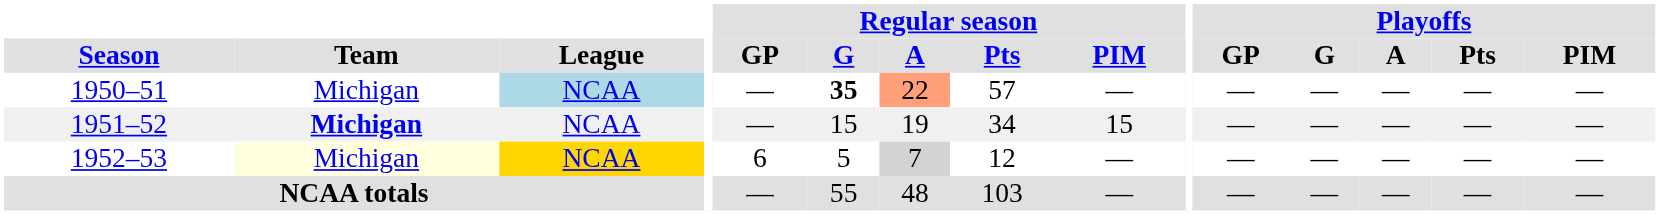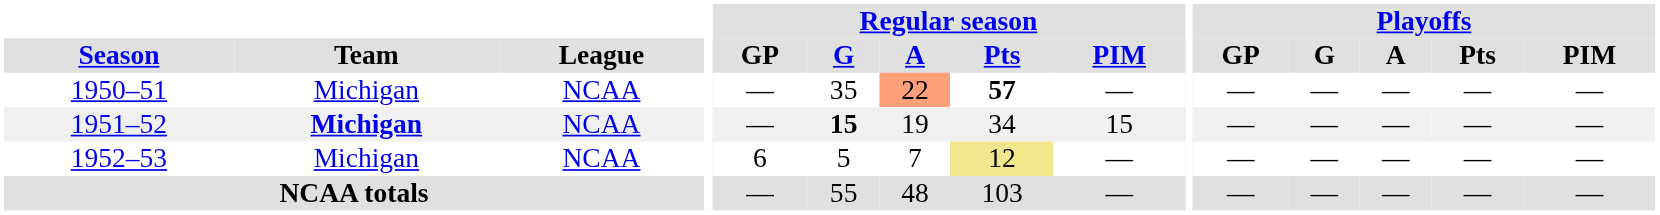(601, 89) lightblue background -> (601, 89) no background
(844, 89) bold -> (844, 89) normal
(1002, 89) normal -> (1002, 89) bold
(844, 124) normal -> (844, 124) bold
(366, 158) lightyellow background -> (366, 158) no background
(601, 158) gold background -> (601, 158) no background
(915, 158) lightgrey background -> (915, 158) no background
(1002, 158) no background -> (1002, 158) khaki background
